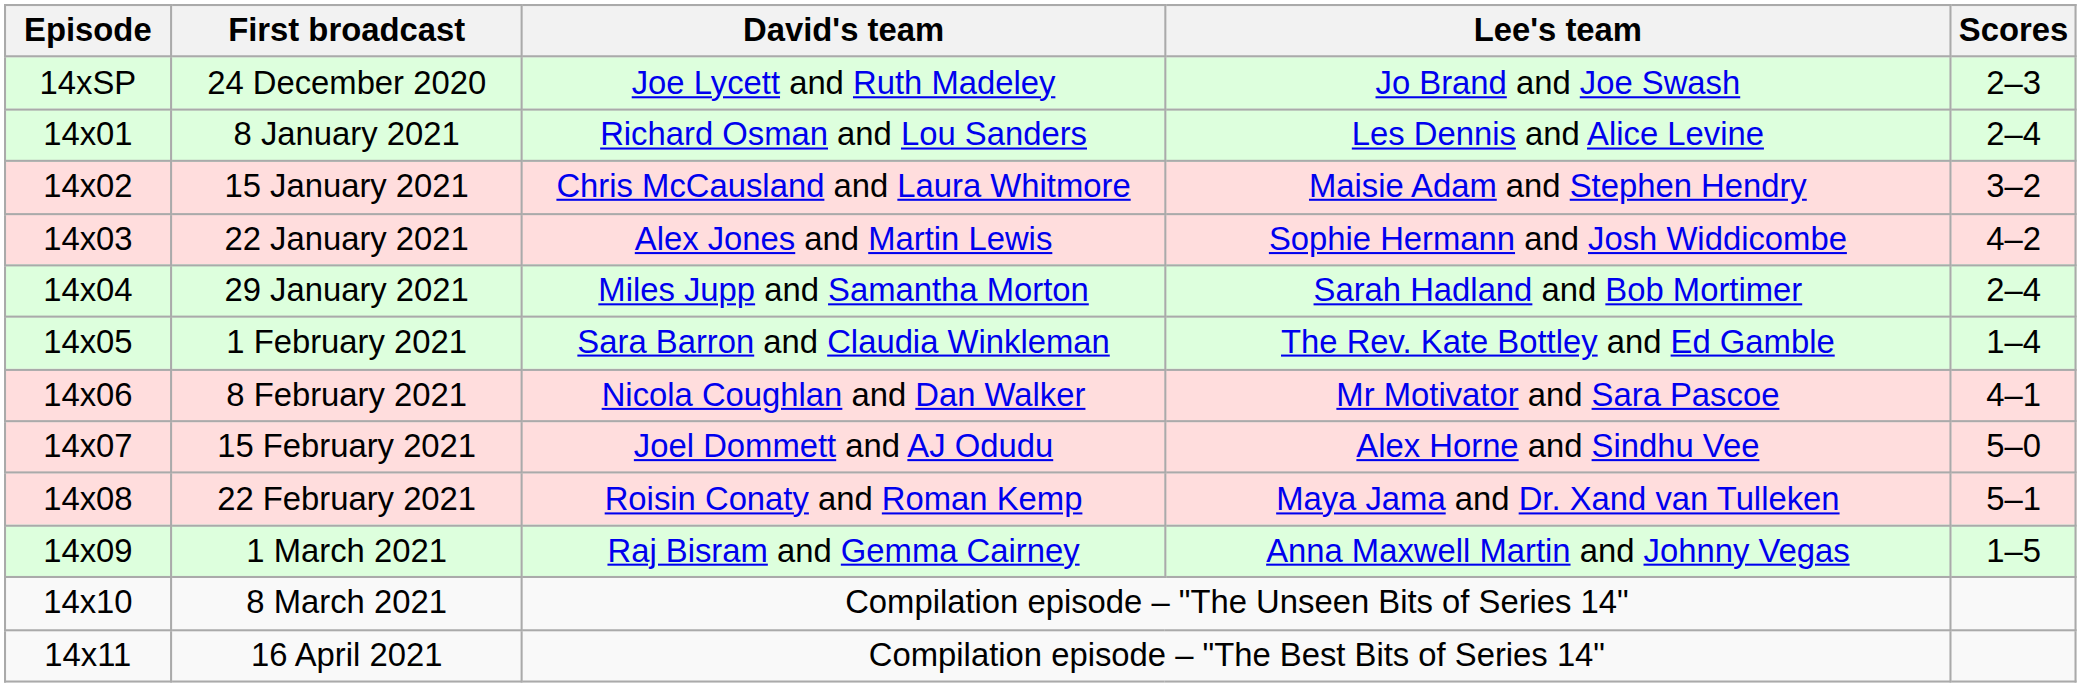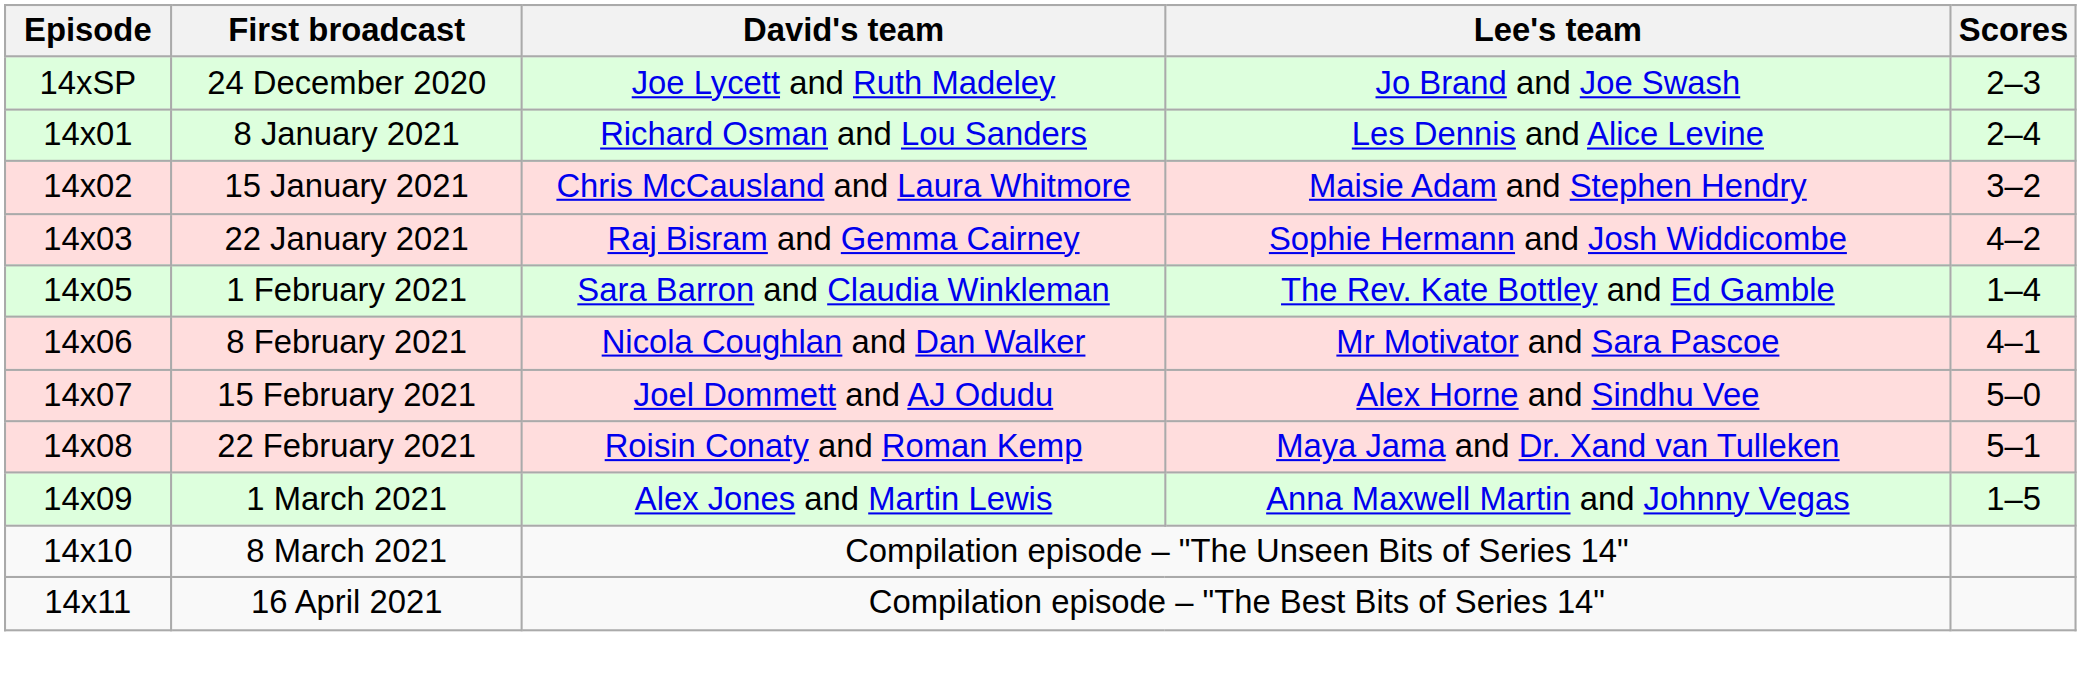(844, 238) Alex Jones and Martin Lewis -> (844, 238) Raj Bisram and Gemma Cairney
- row: (347, 290)
(844, 550) Raj Bisram and Gemma Cairney -> (844, 498) Alex Jones and Martin Lewis
